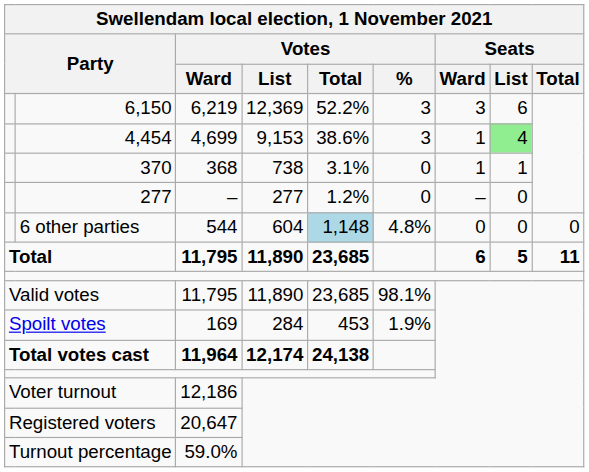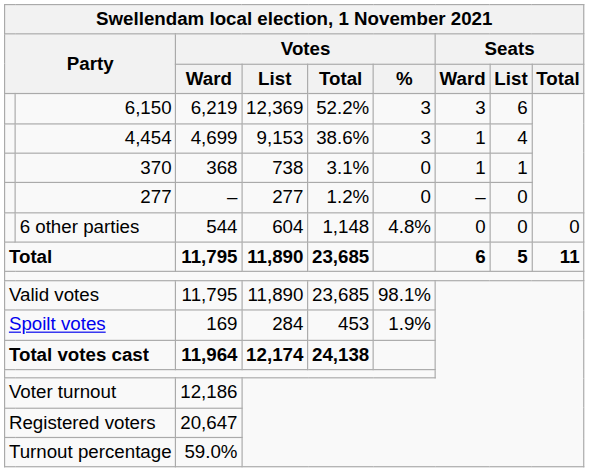(522, 138) lightgreen background -> (522, 138) no background
(346, 227) lightblue background -> (346, 227) no background
